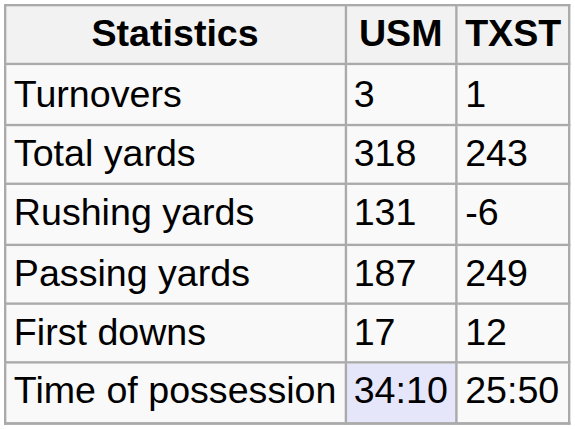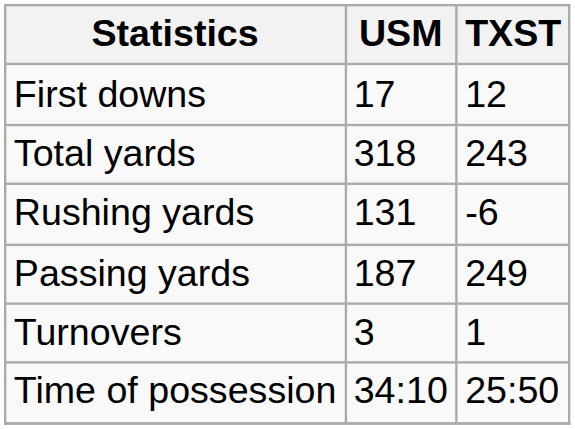rows swapped: (110, 332) <-> (98, 93)
(401, 392) lavender background -> (401, 392) no background
